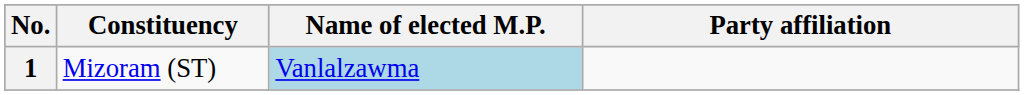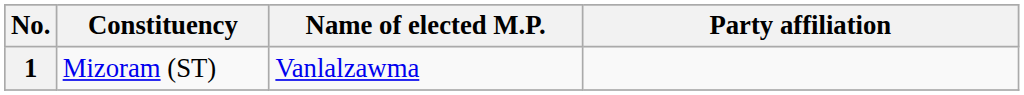(347, 68) lightblue background -> (347, 68) no background
